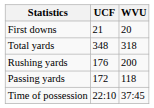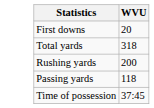- column: (104, 13)
